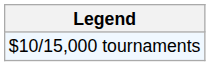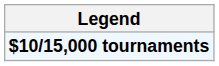(105, 46) normal -> (109, 46) bold
